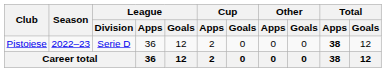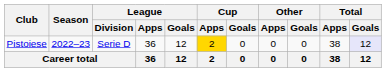(212, 43) no background -> (212, 43) gold background
(335, 43) bold -> (335, 43) normal
(365, 43) no background -> (365, 43) lavender background
